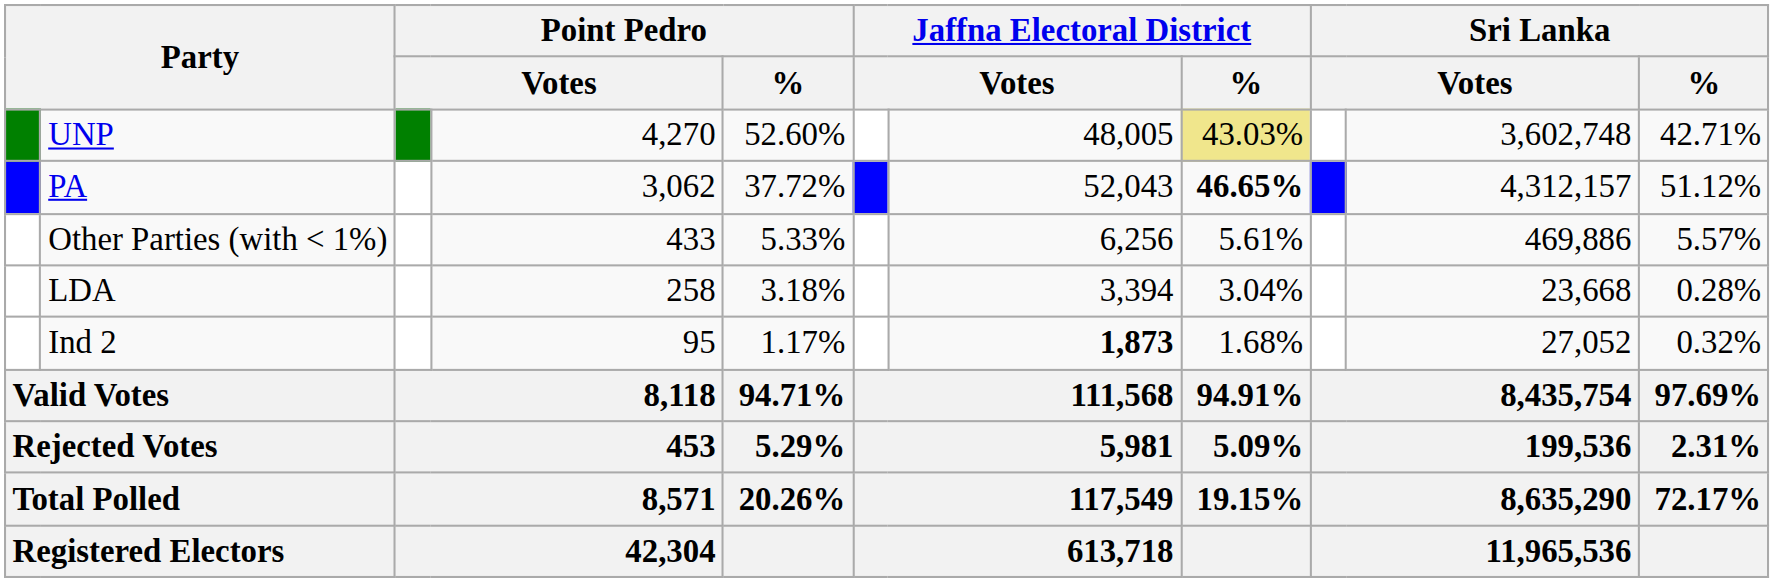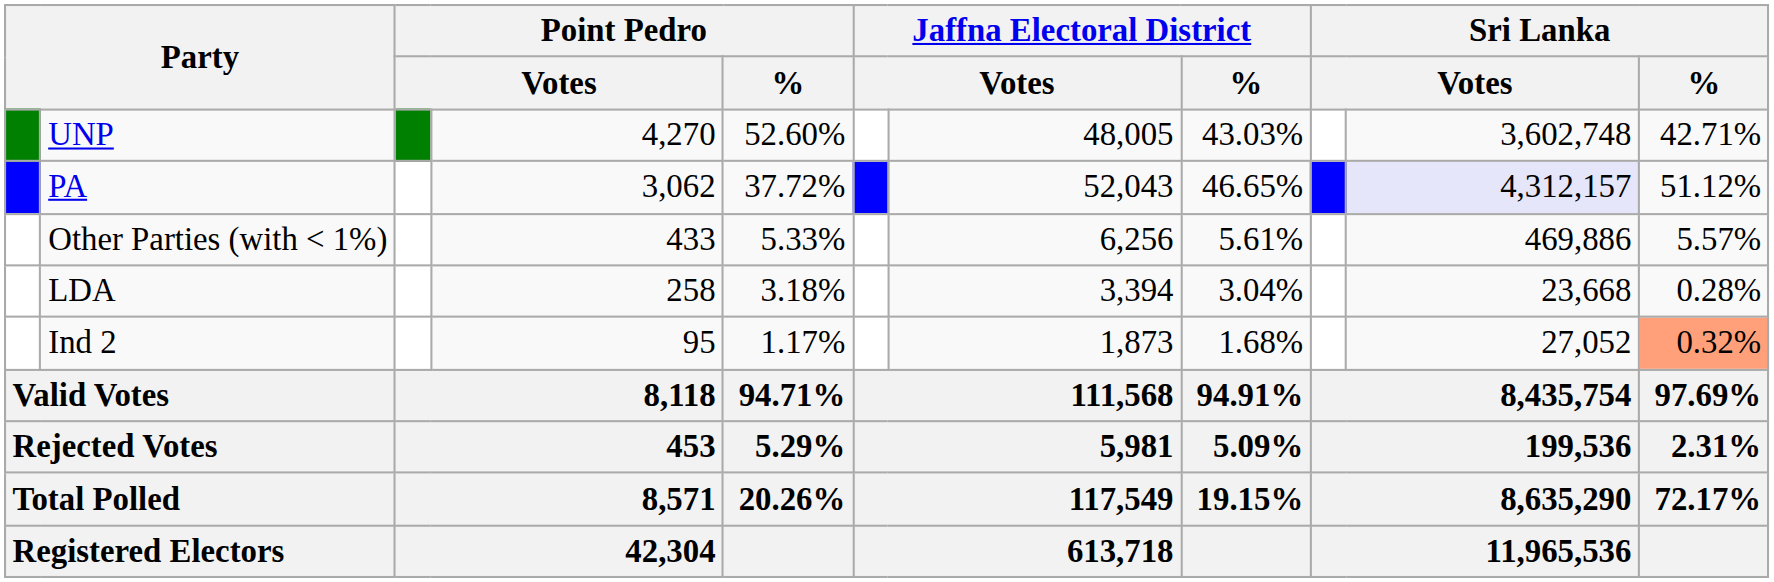(1253, 134) khaki background -> (1253, 134) no background
(1250, 186) bold -> (1253, 186) normal
(1566, 186) no background -> (1566, 186) lavender background
(1137, 342) bold -> (1137, 342) normal
(1719, 342) no background -> (1719, 342) lightsalmon background
